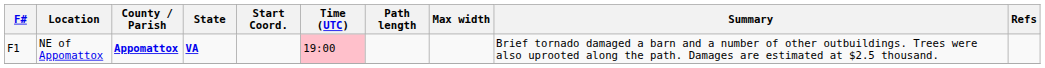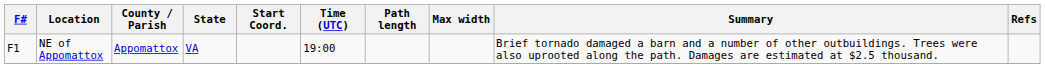(146, 49) bold -> (146, 49) normal
(192, 49) bold -> (192, 49) normal
(319, 49) pink background -> (319, 49) no background
